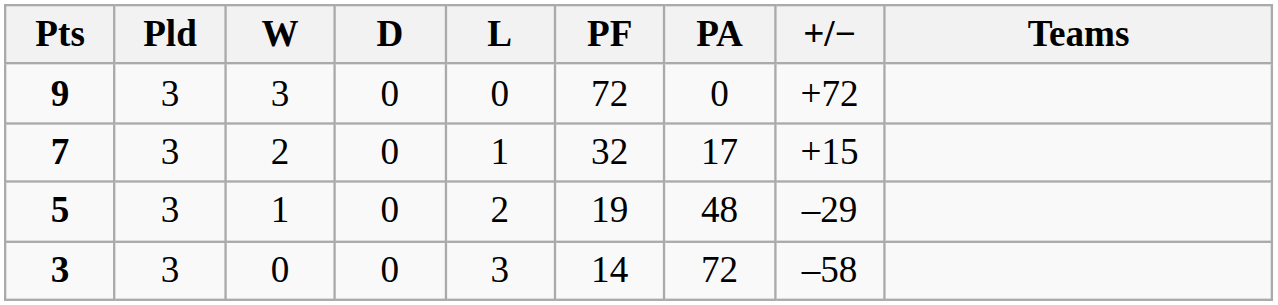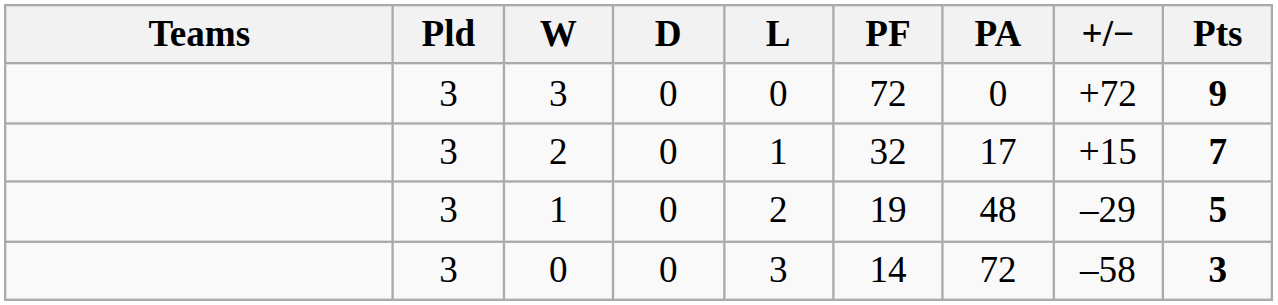columns swapped: (1079, 33) <-> (60, 33)
